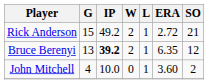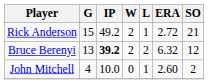(146, 50) 1 -> (146, 50) 2
(168, 50) 6.35 -> (168, 50) 6.32
(168, 69) 3.60 -> (168, 69) 2.60
